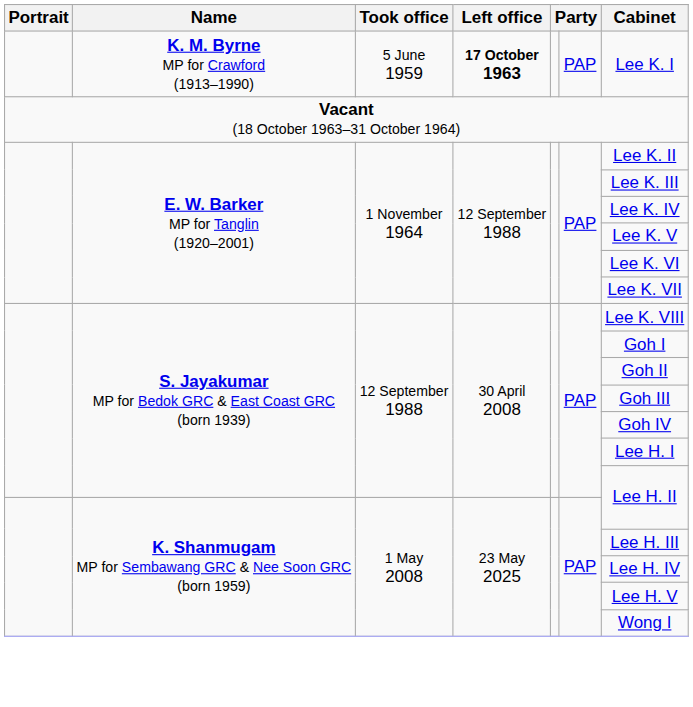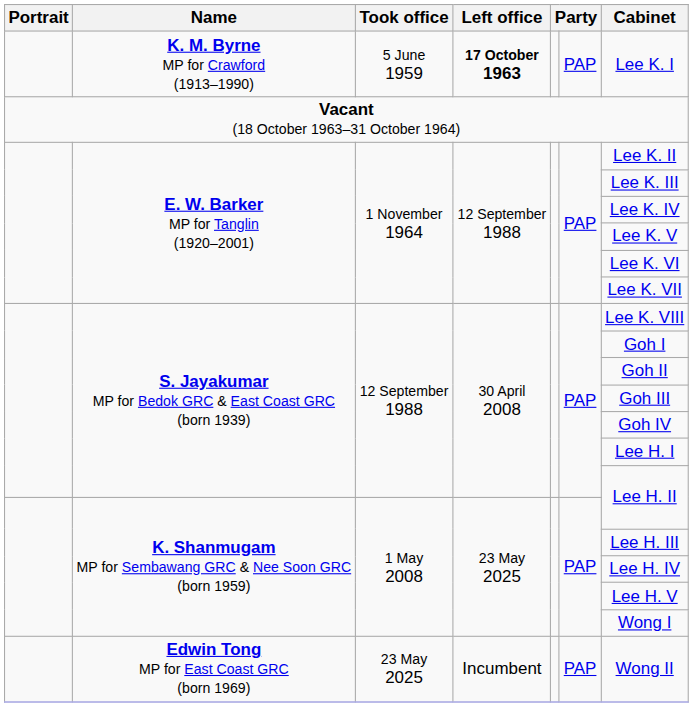+ row: (214, 668)
